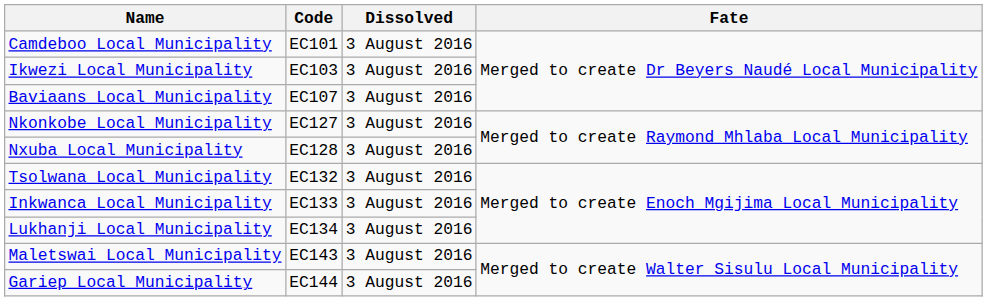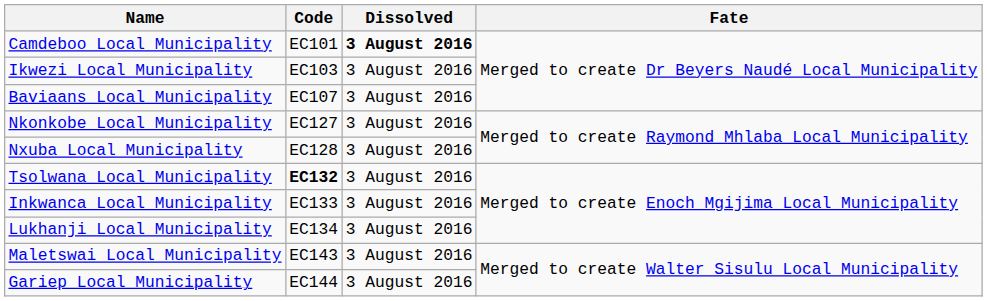(409, 44) normal -> (409, 44) bold
(314, 177) normal -> (314, 177) bold
